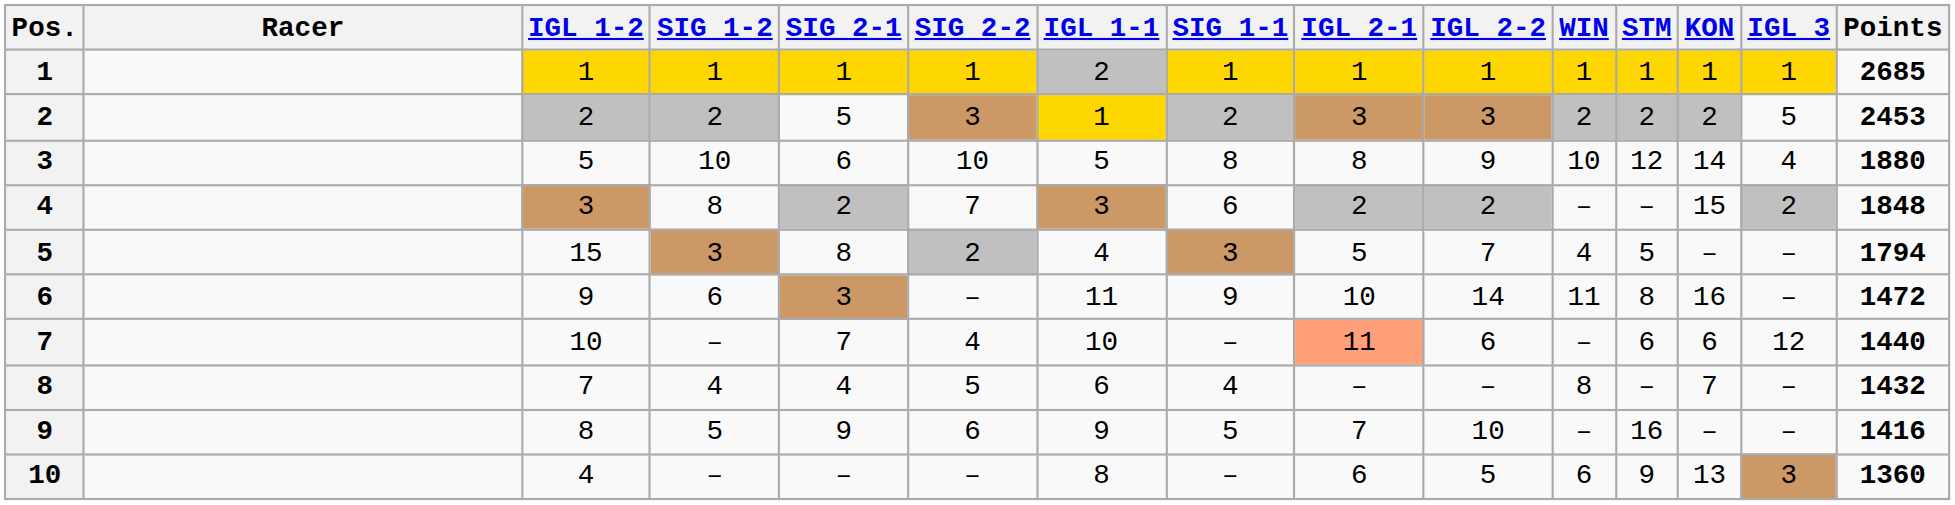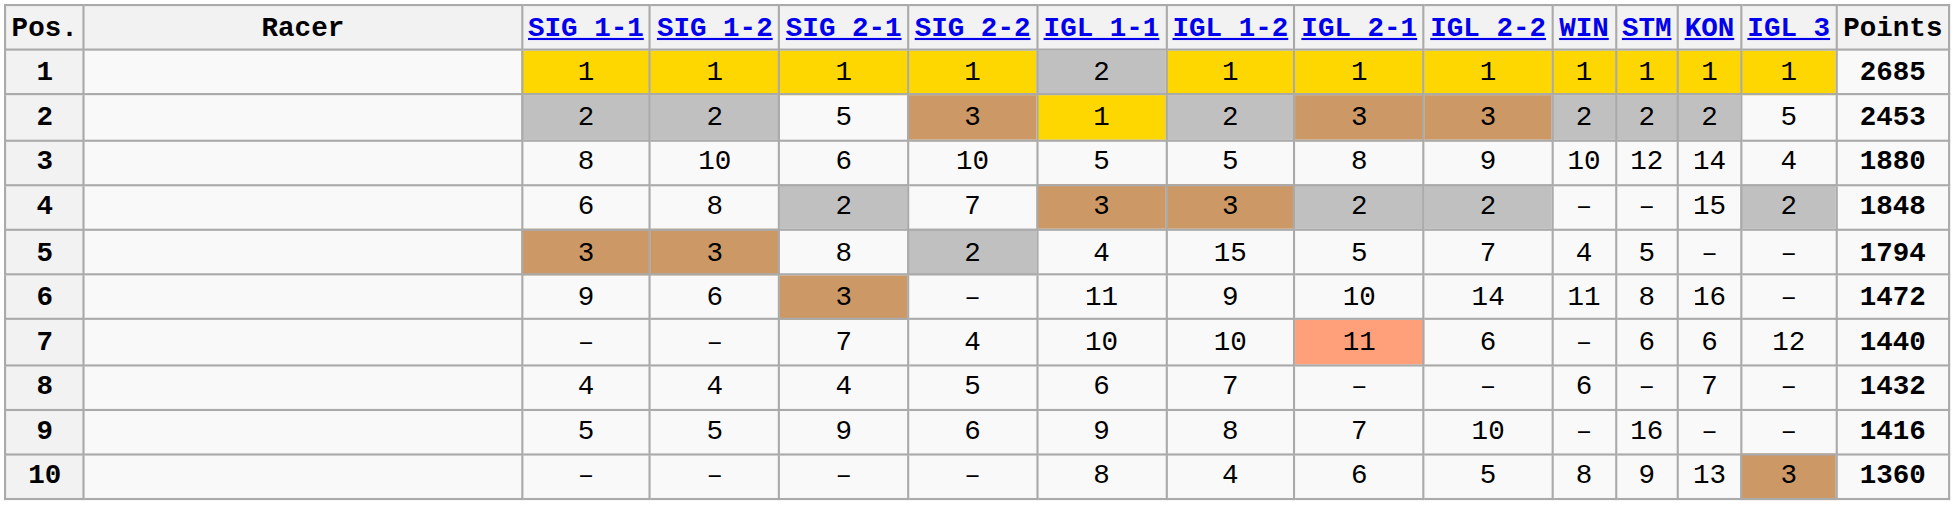columns swapped: (1230, 28) <-> (586, 28)
(1584, 387) 8 -> (1584, 387) 6
(1584, 477) 6 -> (1584, 477) 8
